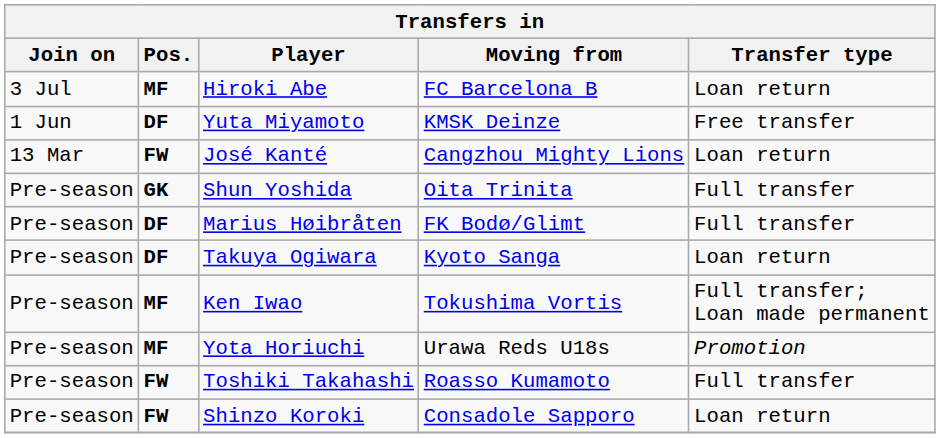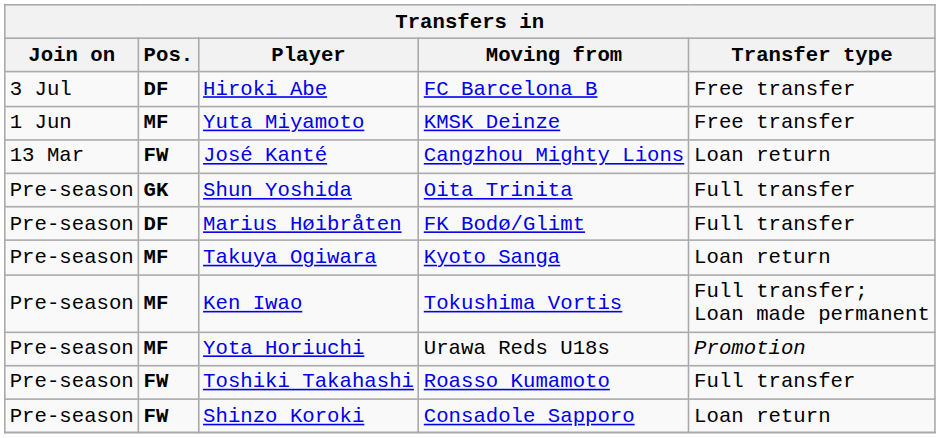(156, 89) MF -> (156, 89) DF
(762, 89) Loan return -> (775, 89) Free transfer
(156, 123) DF -> (156, 123) MF
(156, 257) DF -> (156, 257) MF
